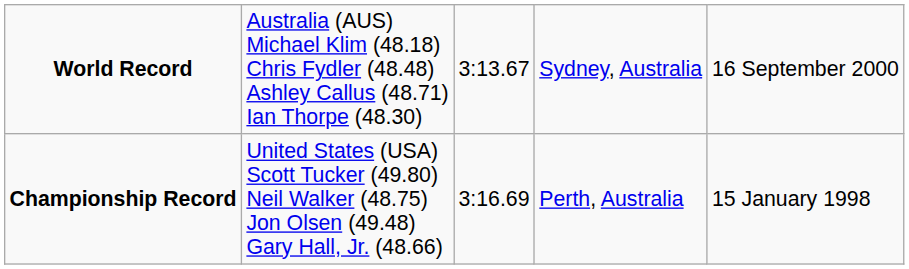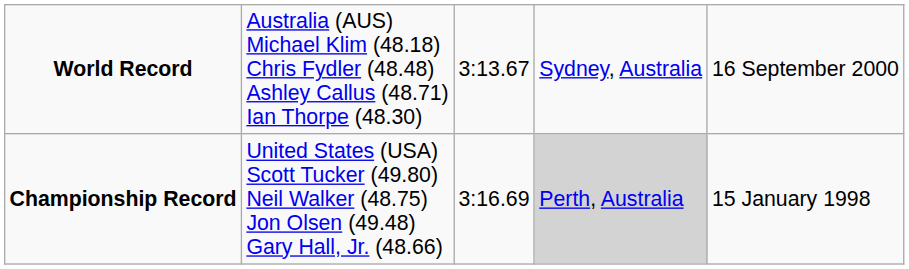(611, 198) no background -> (611, 198) lightgrey background
